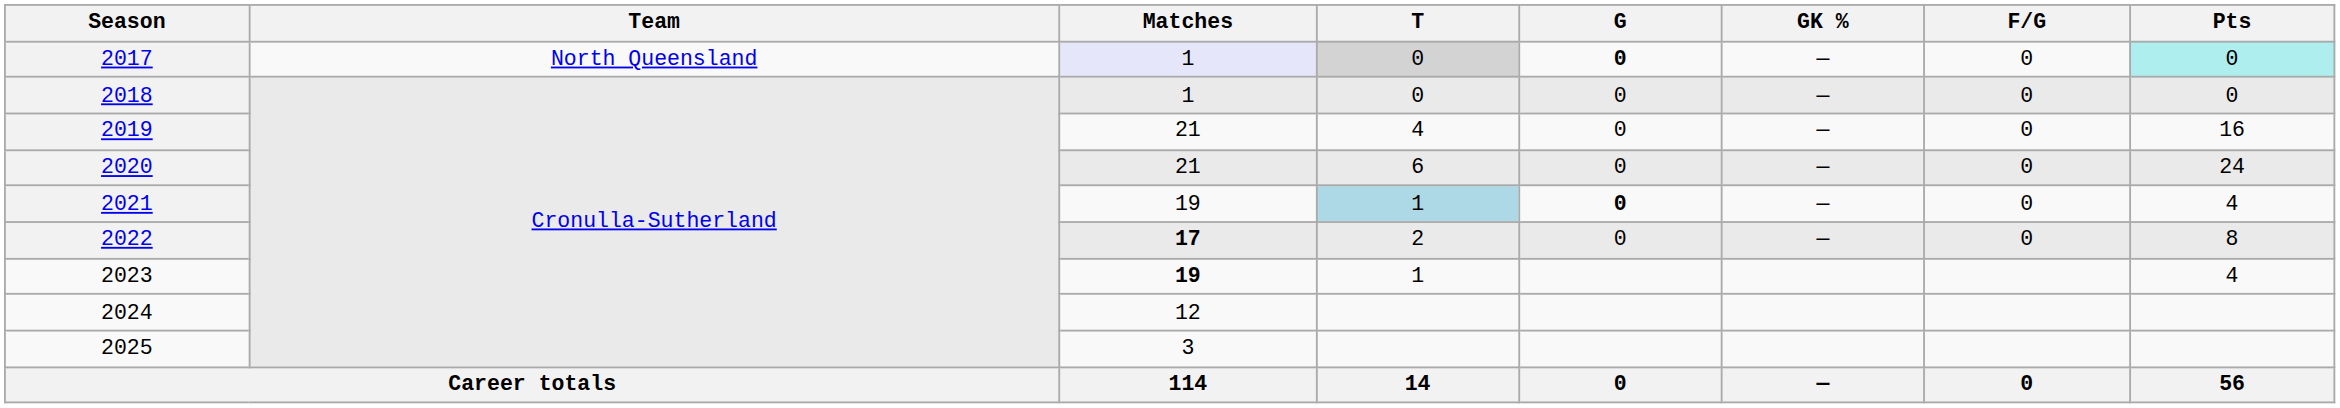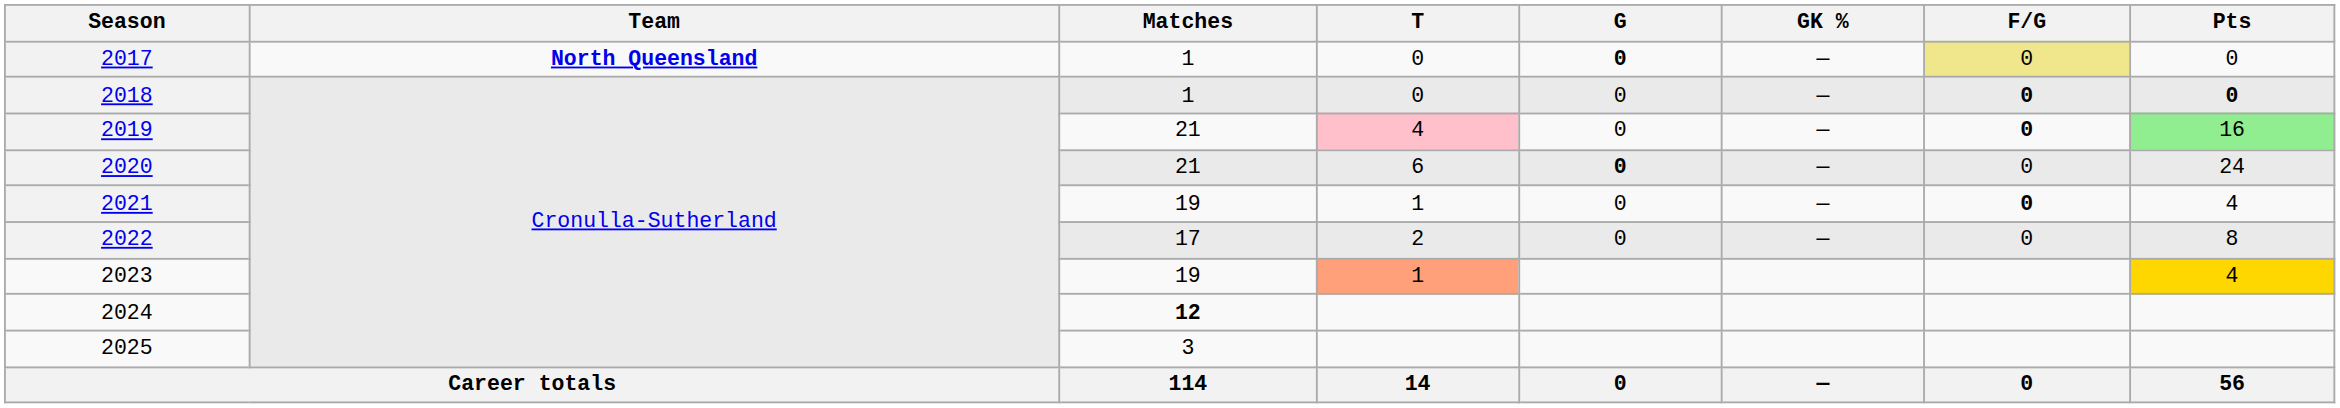(654, 59) normal -> (654, 59) bold
(1188, 59) lavender background -> (1188, 59) no background
(1418, 59) lightgrey background -> (1418, 59) no background
(2027, 59) no background -> (2027, 59) khaki background
(2232, 59) paleturquoise background -> (2232, 59) no background
(2027, 95) normal -> (2027, 95) bold
(2232, 95) normal -> (2232, 95) bold
(1418, 131) no background -> (1418, 131) pink background
(2027, 131) normal -> (2027, 131) bold
(2232, 131) no background -> (2232, 131) lightgreen background
(1620, 167) normal -> (1620, 167) bold
(1418, 204) lightblue background -> (1418, 204) no background
(1620, 204) bold -> (1620, 204) normal
(2027, 204) normal -> (2027, 204) bold
(1188, 240) bold -> (1188, 240) normal
(1188, 276) bold -> (1188, 276) normal
(1418, 276) no background -> (1418, 276) lightsalmon background
(2232, 276) no background -> (2232, 276) gold background
(1188, 312) normal -> (1188, 312) bold
